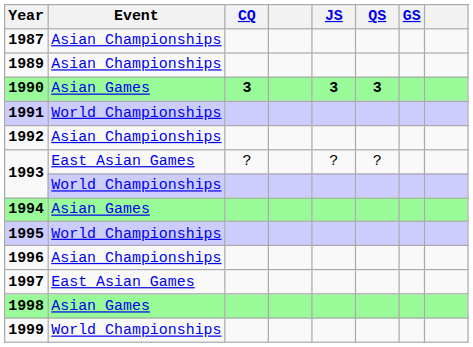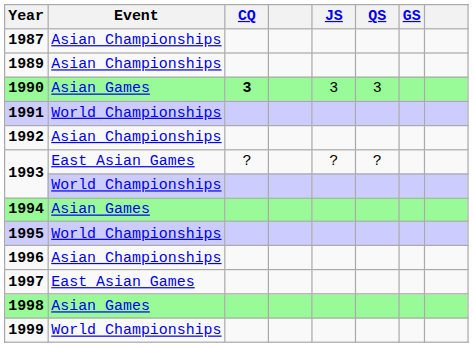(334, 89) bold -> (334, 89) normal
(377, 89) bold -> (377, 89) normal
